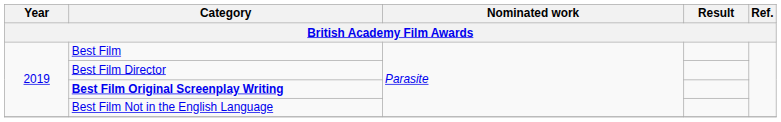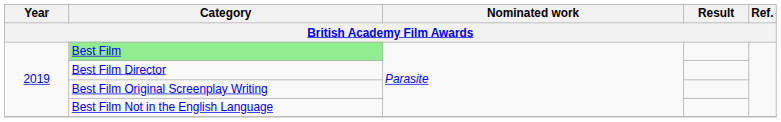(96, 51) no background -> (96, 51) lightgreen background
(178, 88) bold -> (170, 88) normal
